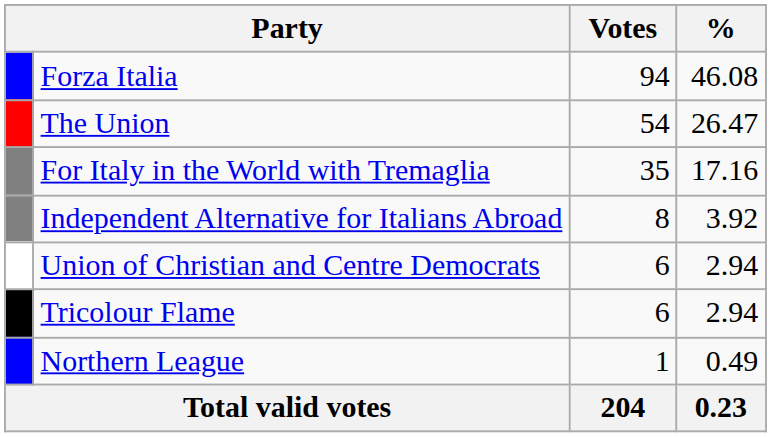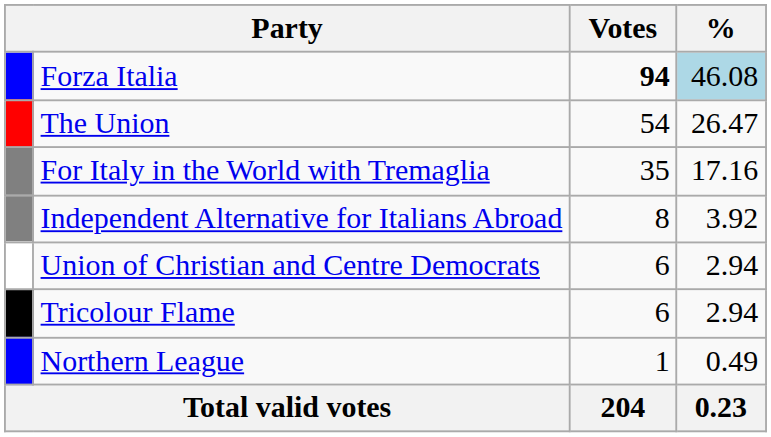(655, 75) normal -> (655, 75) bold
(725, 75) no background -> (725, 75) lightblue background
